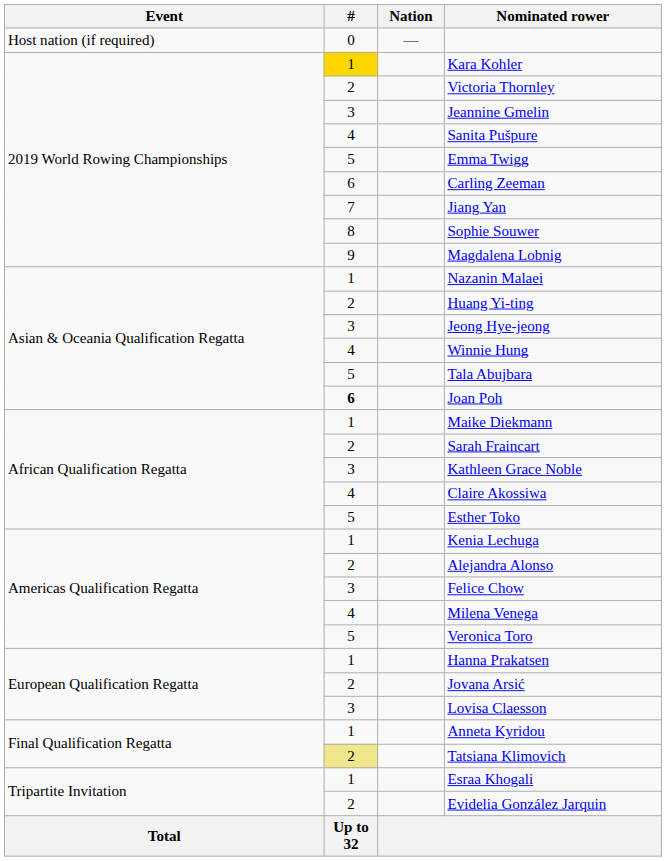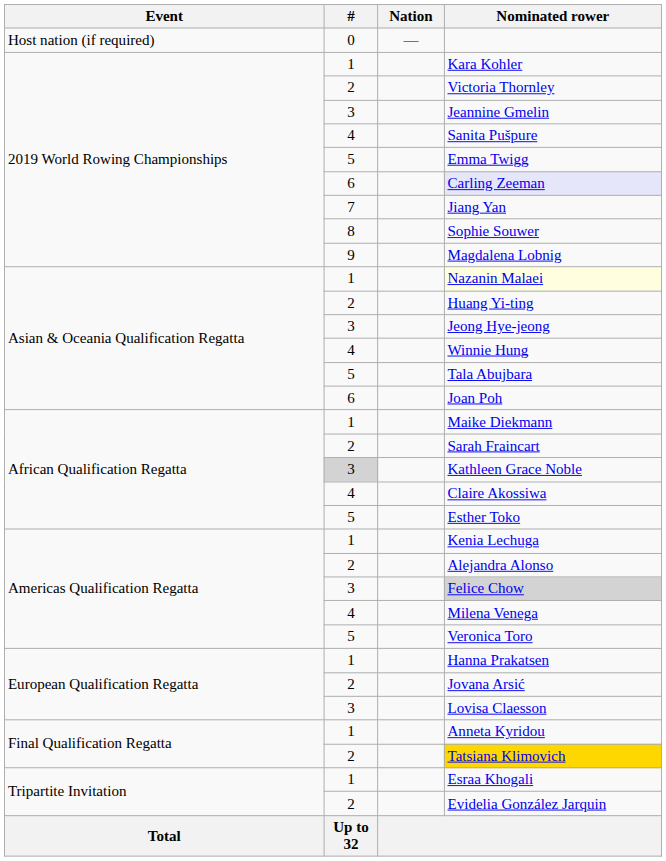(351, 64) gold background -> (351, 64) no background
(496, 183) no background -> (496, 183) lavender background
(495, 278) no background -> (495, 278) lightyellow background
(351, 398) bold -> (351, 398) normal
(351, 469) no background -> (351, 469) lightgrey background
(486, 588) no background -> (486, 588) lightgrey background
(351, 755) khaki background -> (351, 755) no background
(506, 755) no background -> (506, 755) gold background
